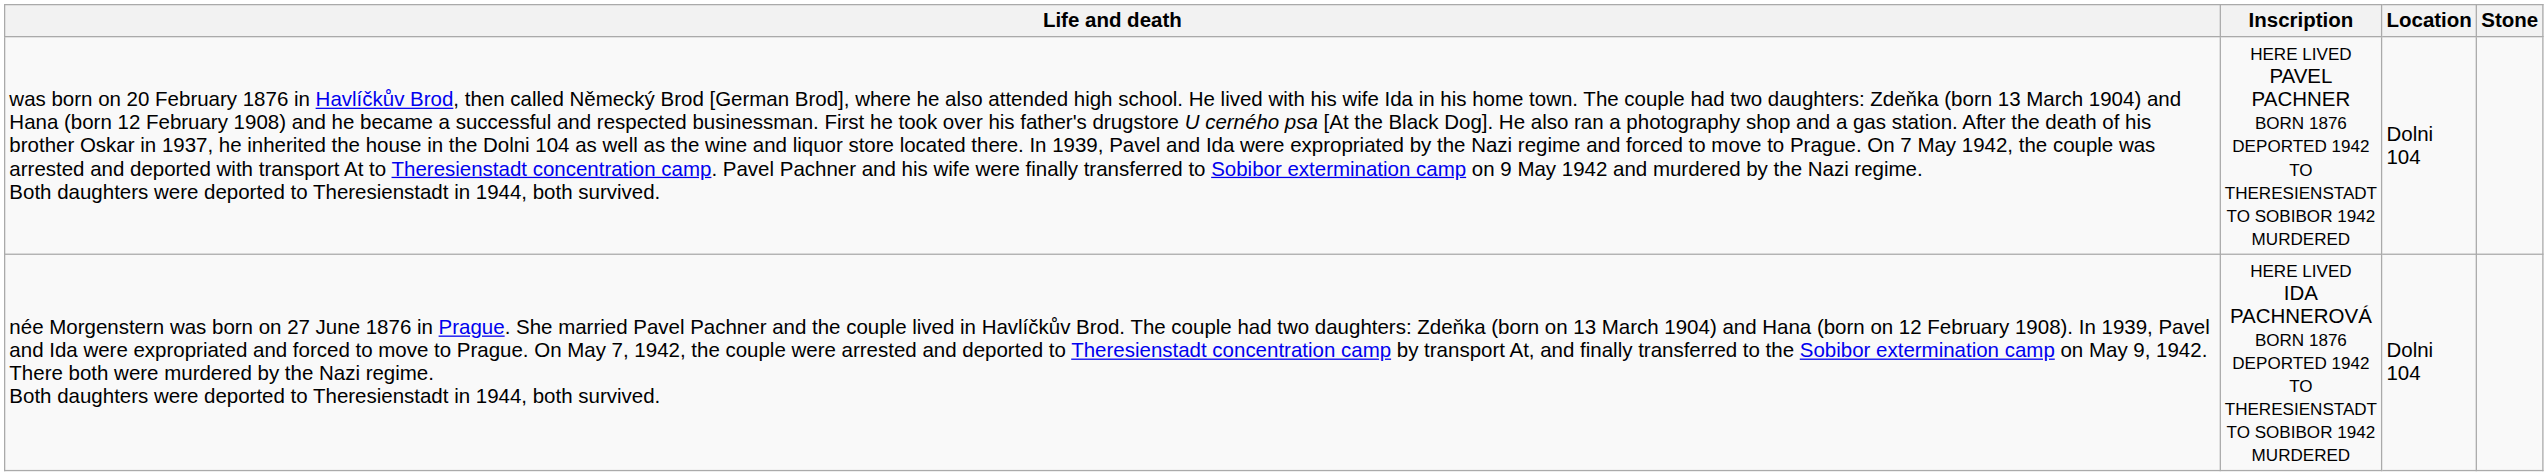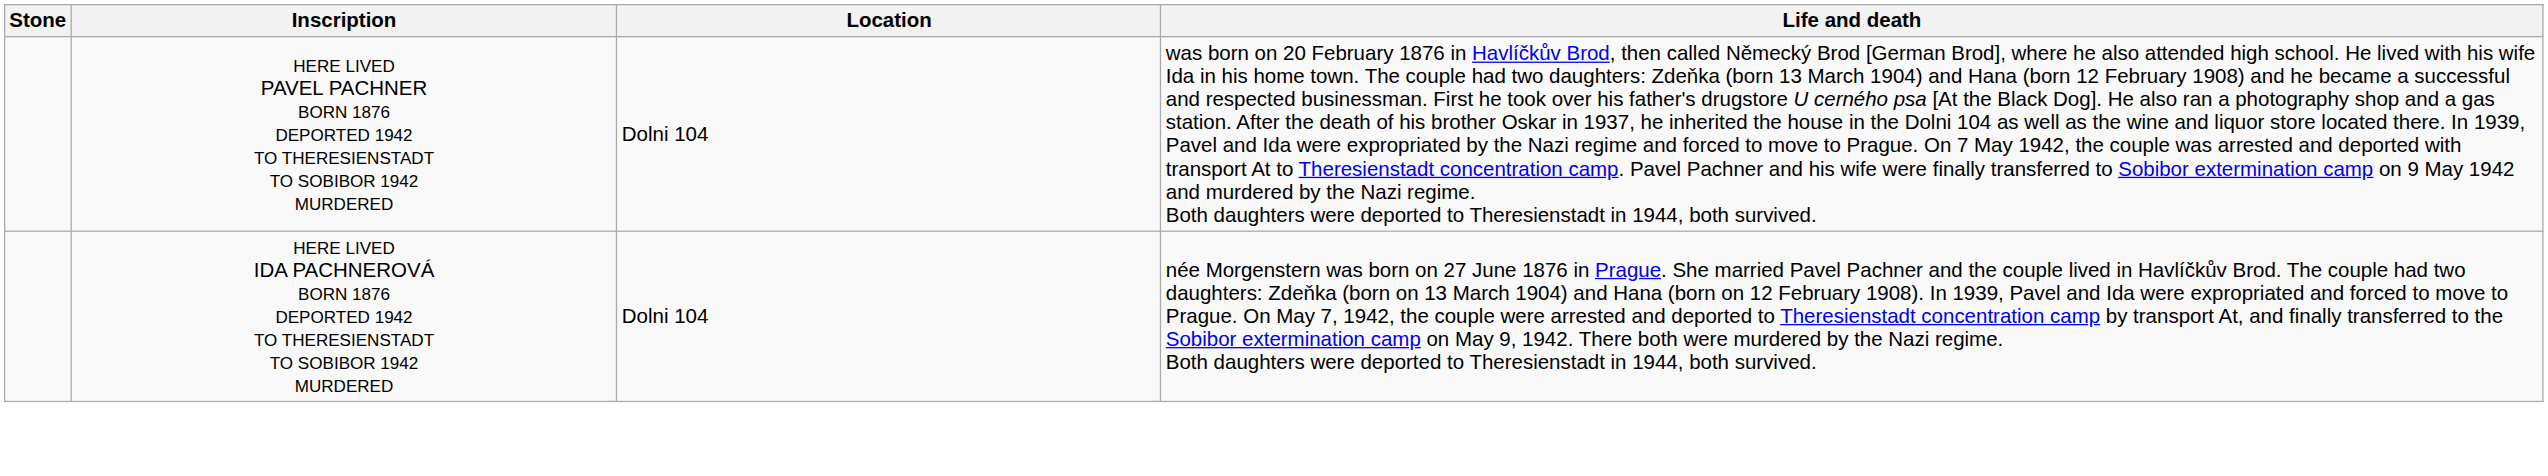columns swapped: (2510, 20) <-> (1112, 20)
